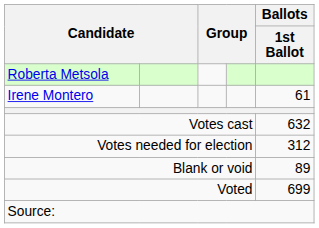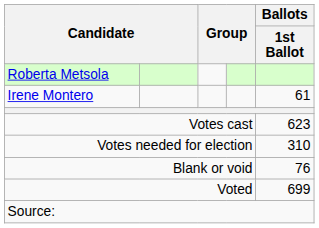(299, 124) 632 -> (299, 124) 623
(299, 146) 312 -> (299, 146) 310
(303, 168) 89 -> (303, 168) 76
